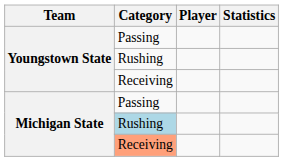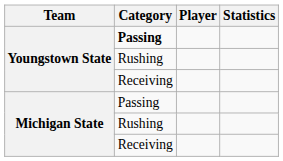(138, 37) normal -> (140, 37) bold
(140, 123) lightblue background -> (140, 123) no background
(145, 145) lightsalmon background -> (145, 145) no background
